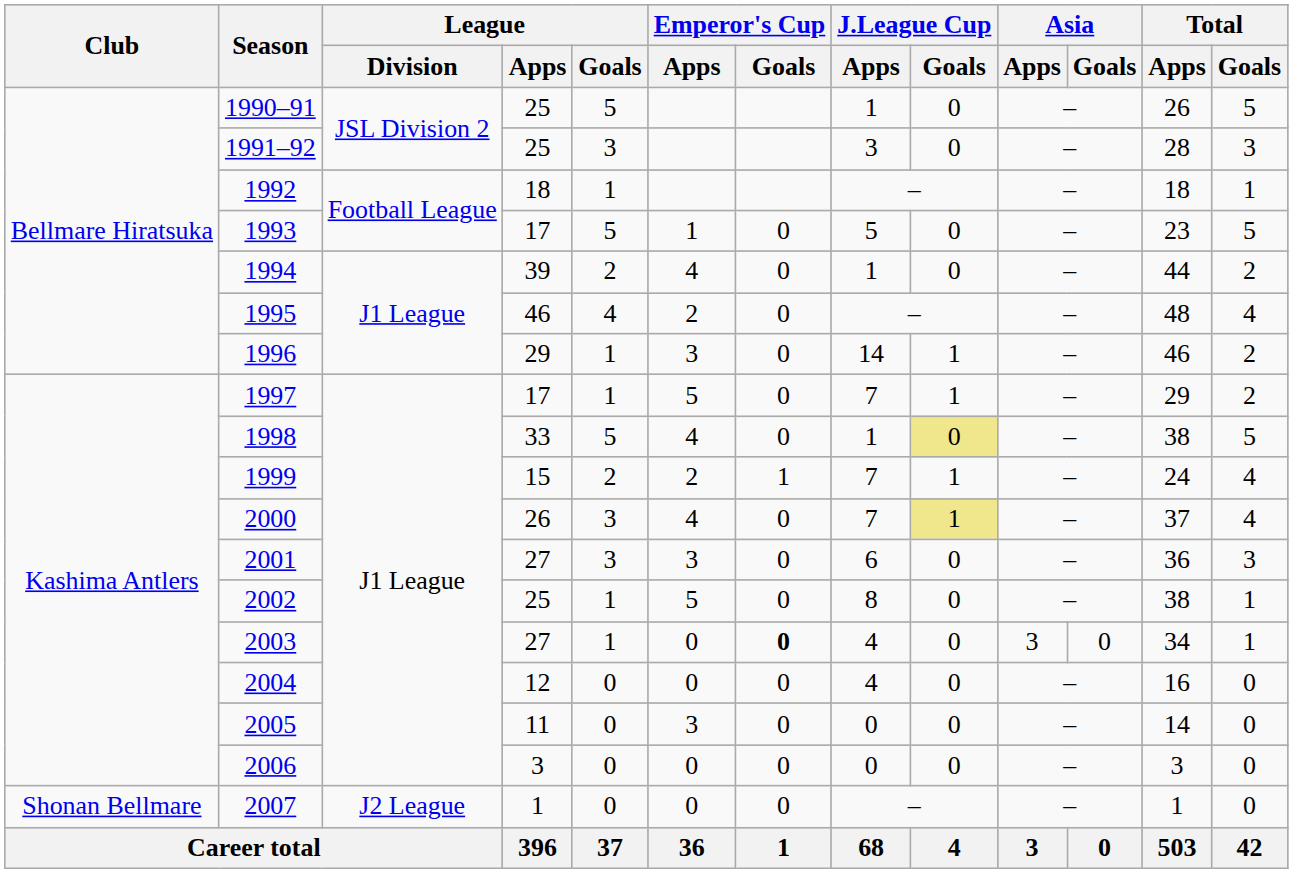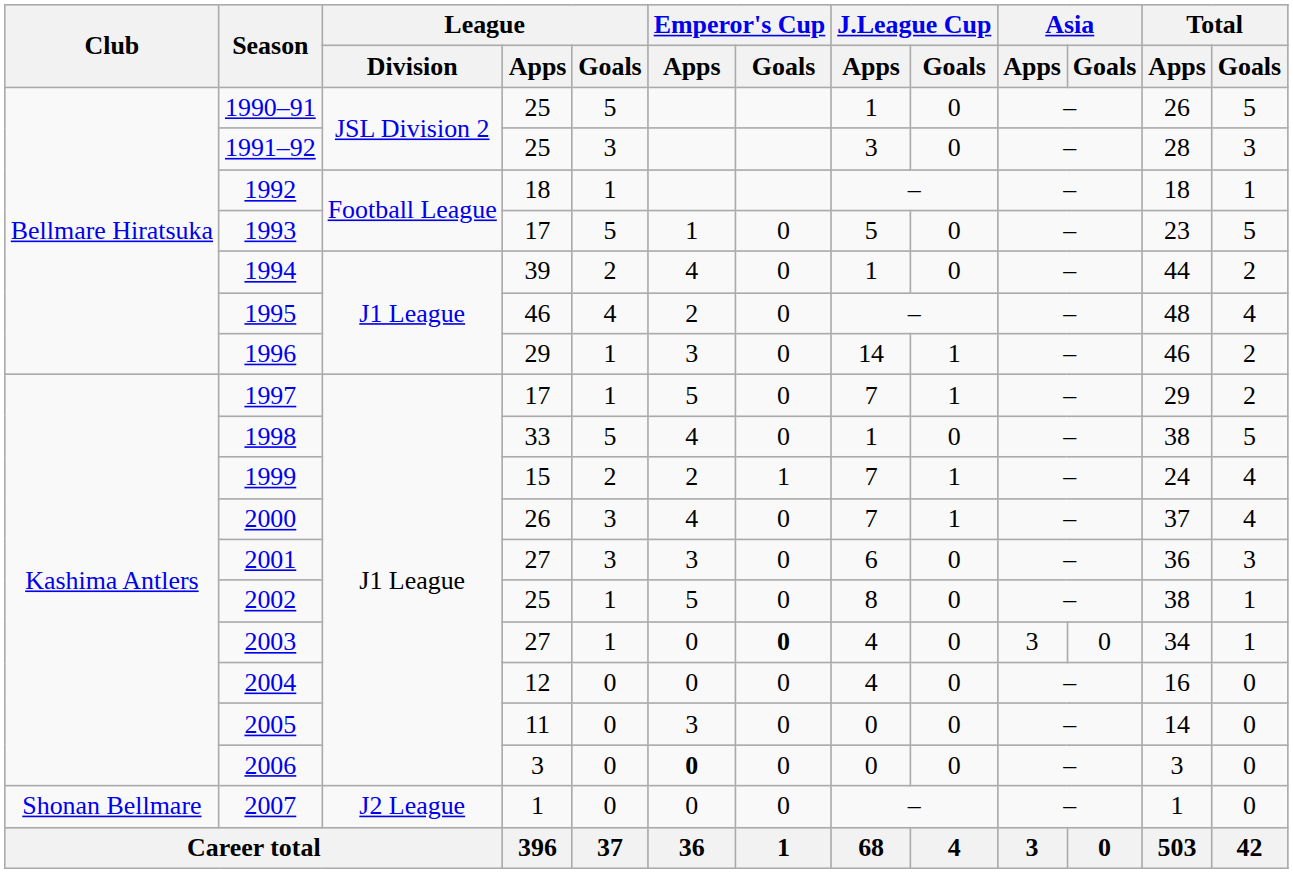(954, 436) khaki background -> (954, 436) no background
(954, 518) khaki background -> (954, 518) no background
(692, 764) normal -> (692, 764) bold
